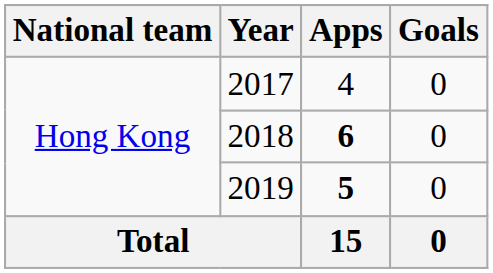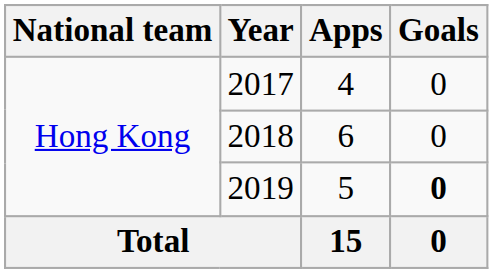(346, 135) bold -> (346, 135) normal
(346, 188) bold -> (346, 188) normal
(438, 188) normal -> (438, 188) bold
